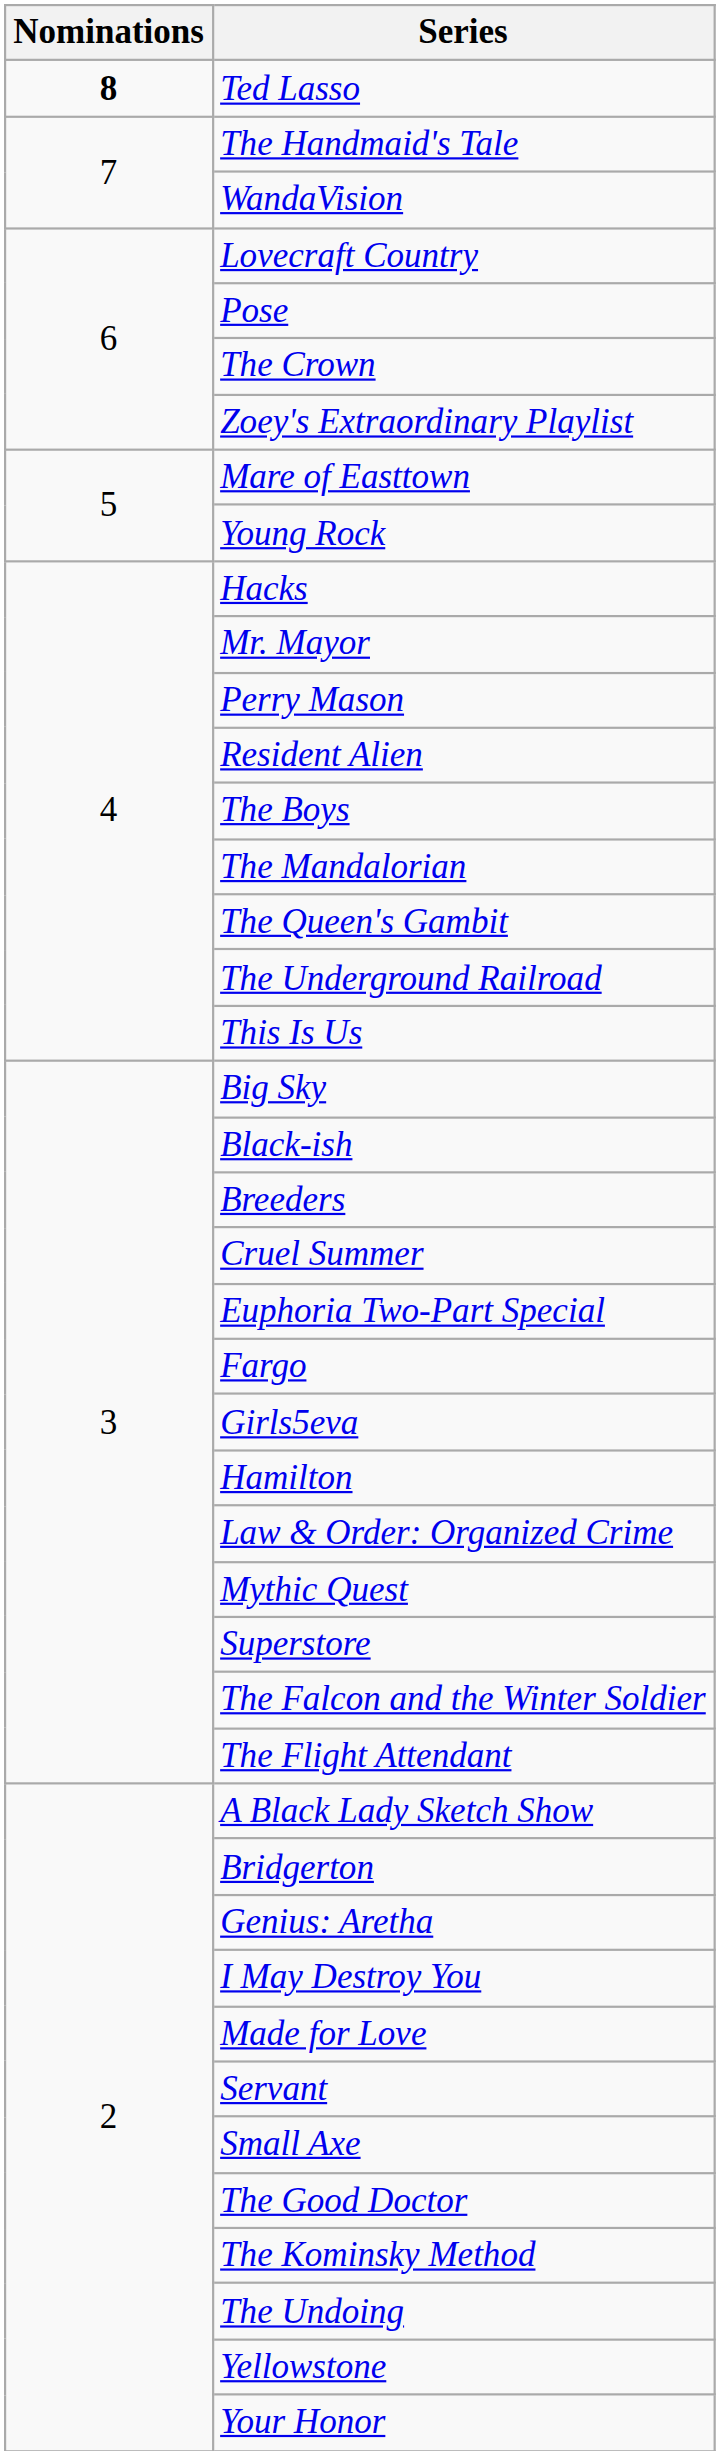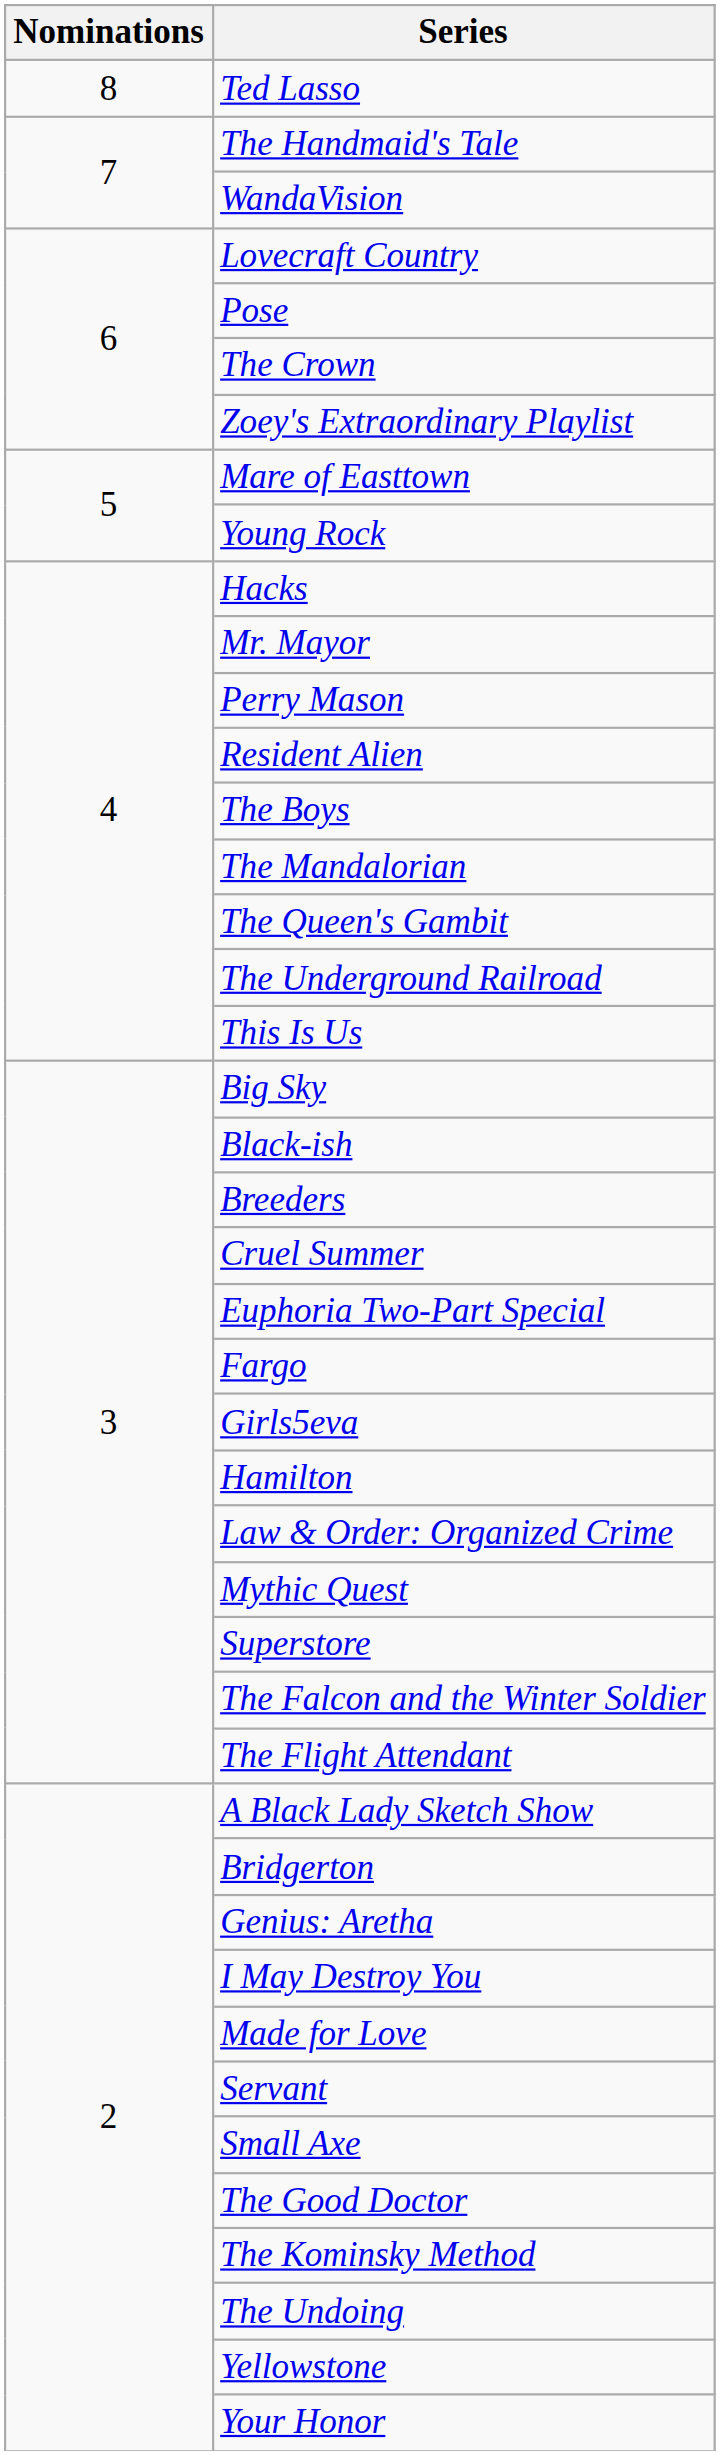(109, 87) bold -> (109, 87) normal
